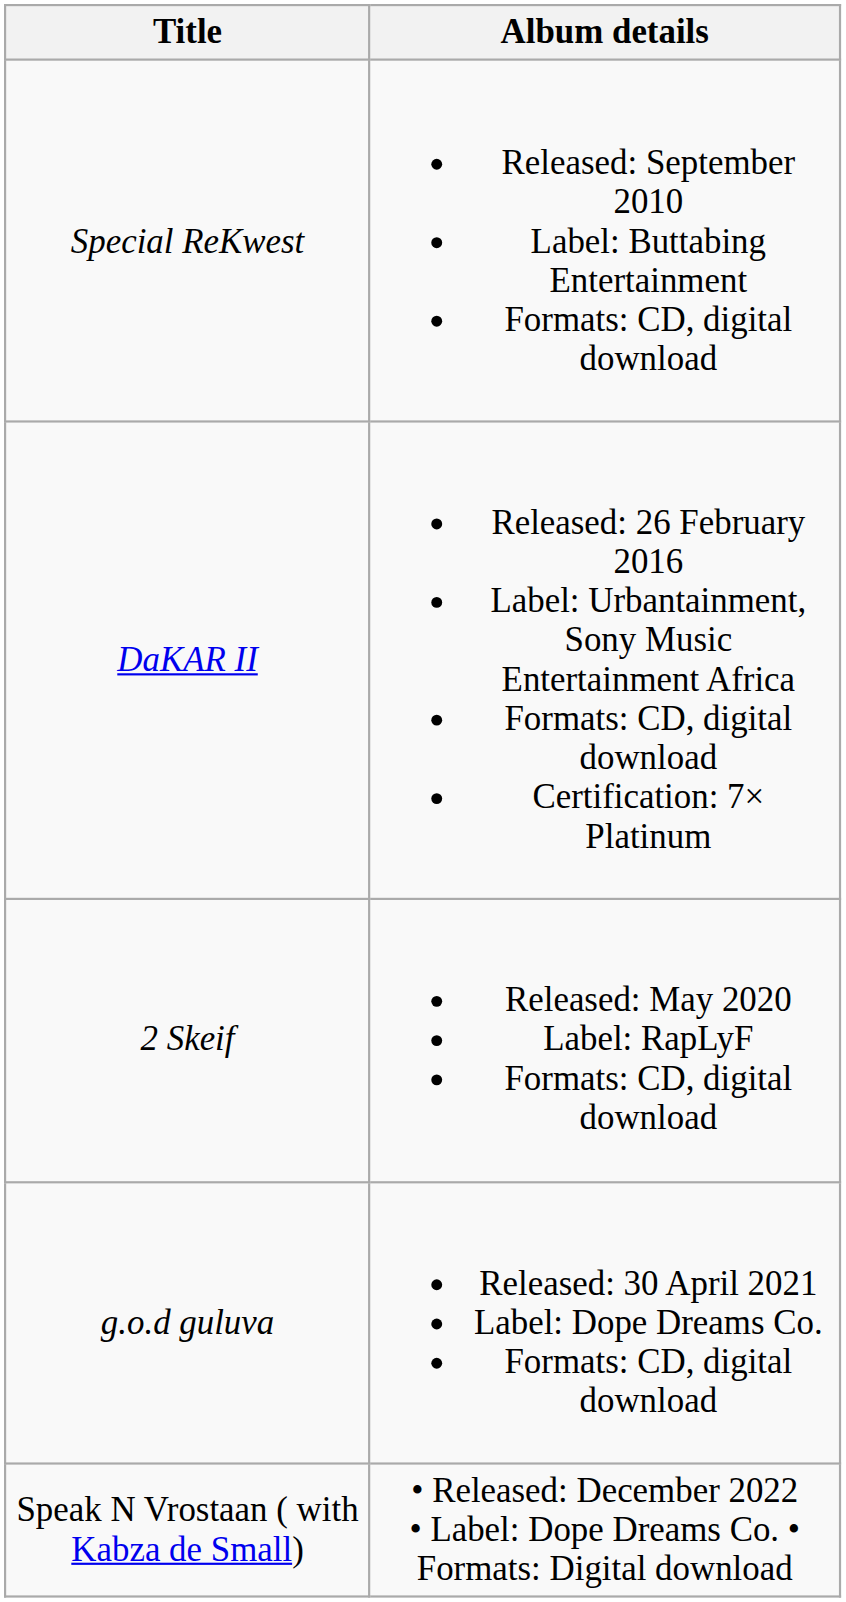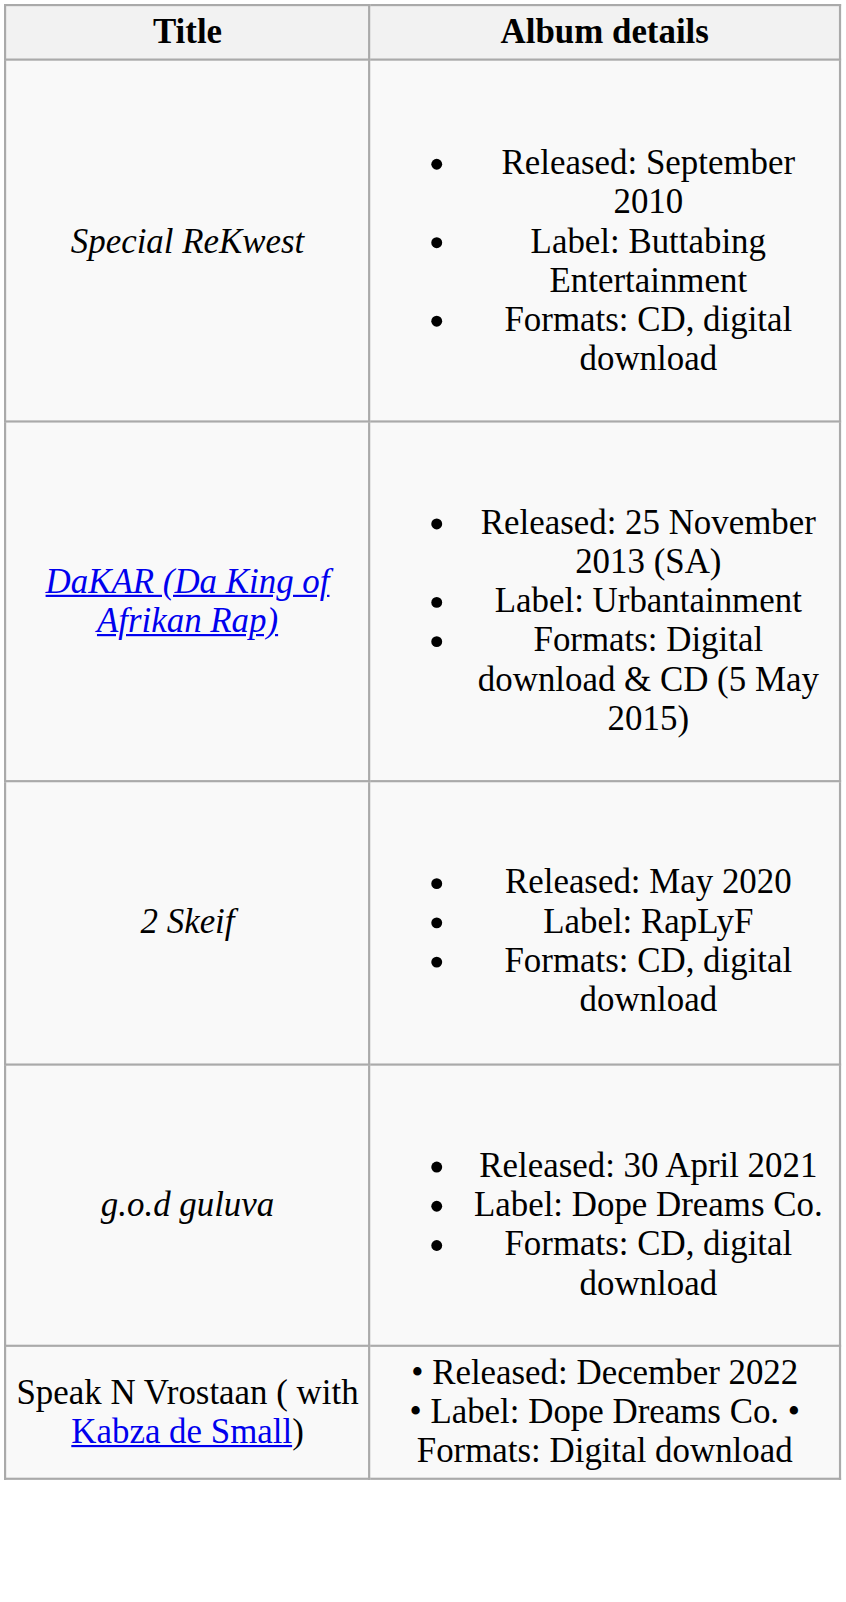+ row: (188, 600)
- row: (188, 659)
